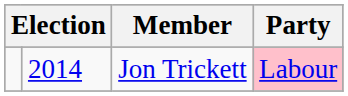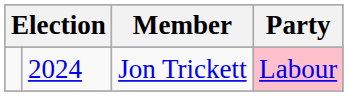(55, 68) 2014 -> (55, 68) 2024
